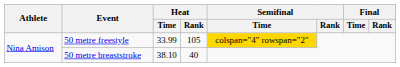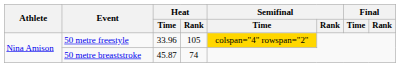(167, 40) 33.99 -> (167, 40) 33.96
(167, 55) 38.10 -> (167, 55) 45.87
(194, 55) 40 -> (194, 55) 74
